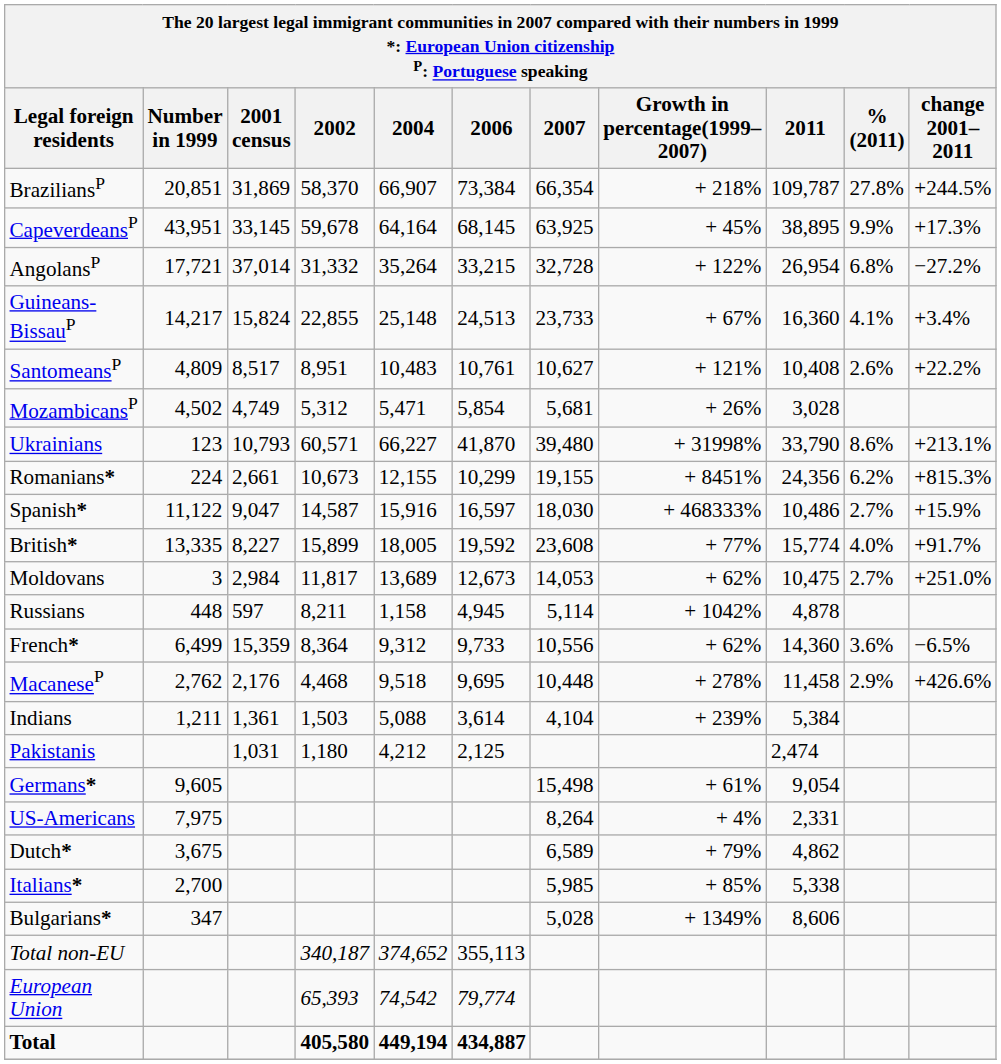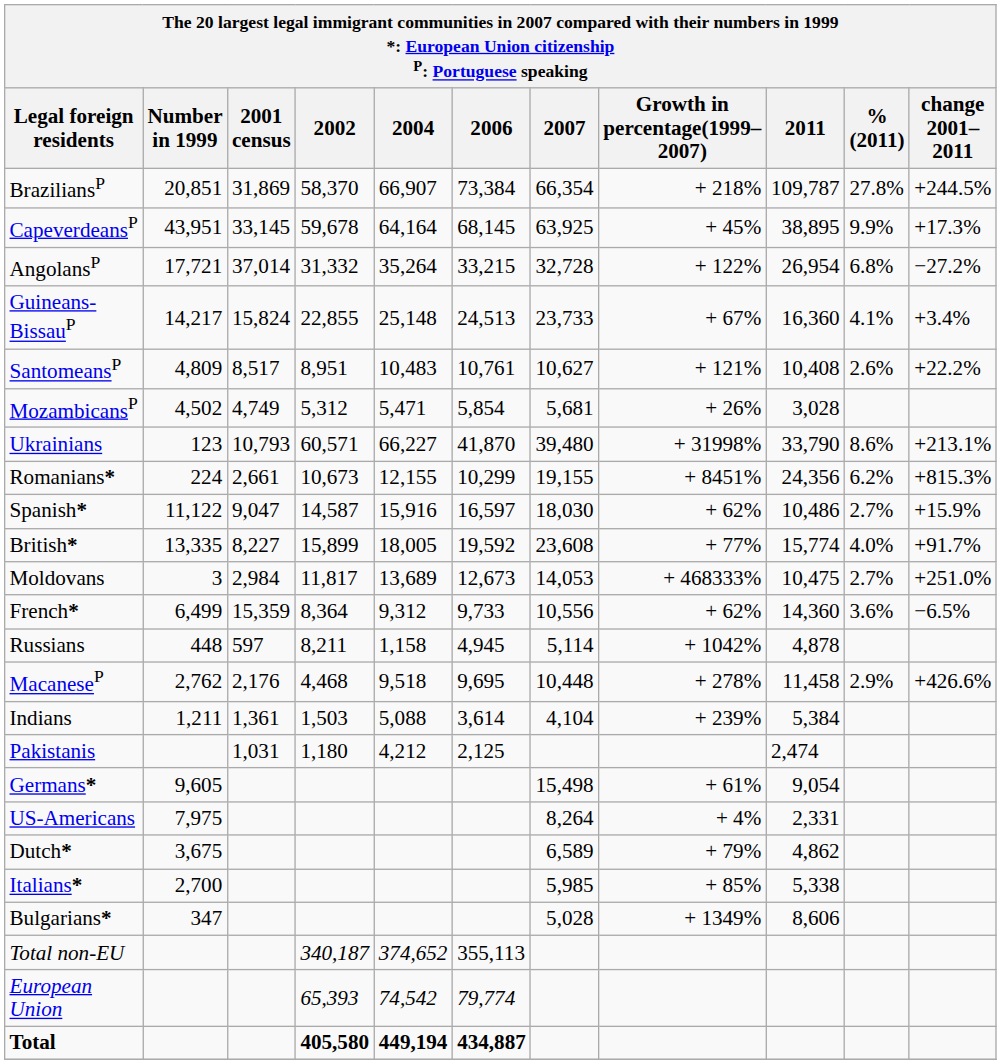(712, 511) + 468333% -> (733, 511) + 62%
(733, 578) + 62% -> (712, 578) + 468333%
rows swapped: (47, 611) <-> (44, 645)
